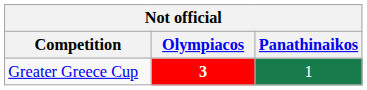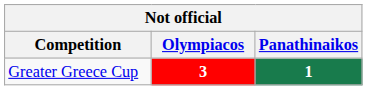(308, 71) normal -> (308, 71) bold
